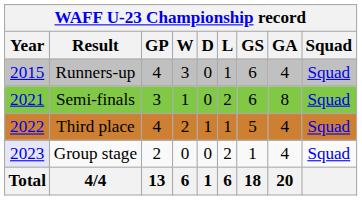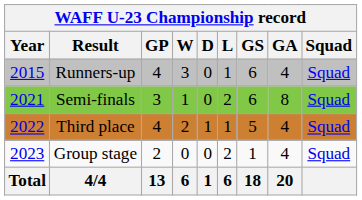(27, 153) lavender background -> (27, 153) no background
